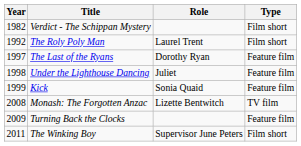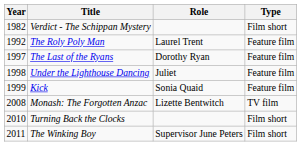(267, 42) Film short -> (271, 42) Feature film
(16, 118) 2009 -> (16, 118) 2010
(271, 118) Feature film -> (267, 118) Film short
